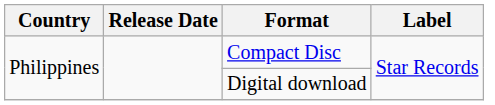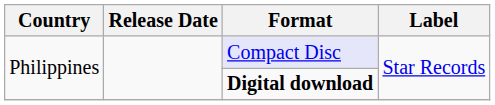(284, 52) no background -> (284, 52) lavender background
(297, 83) normal -> (300, 83) bold
